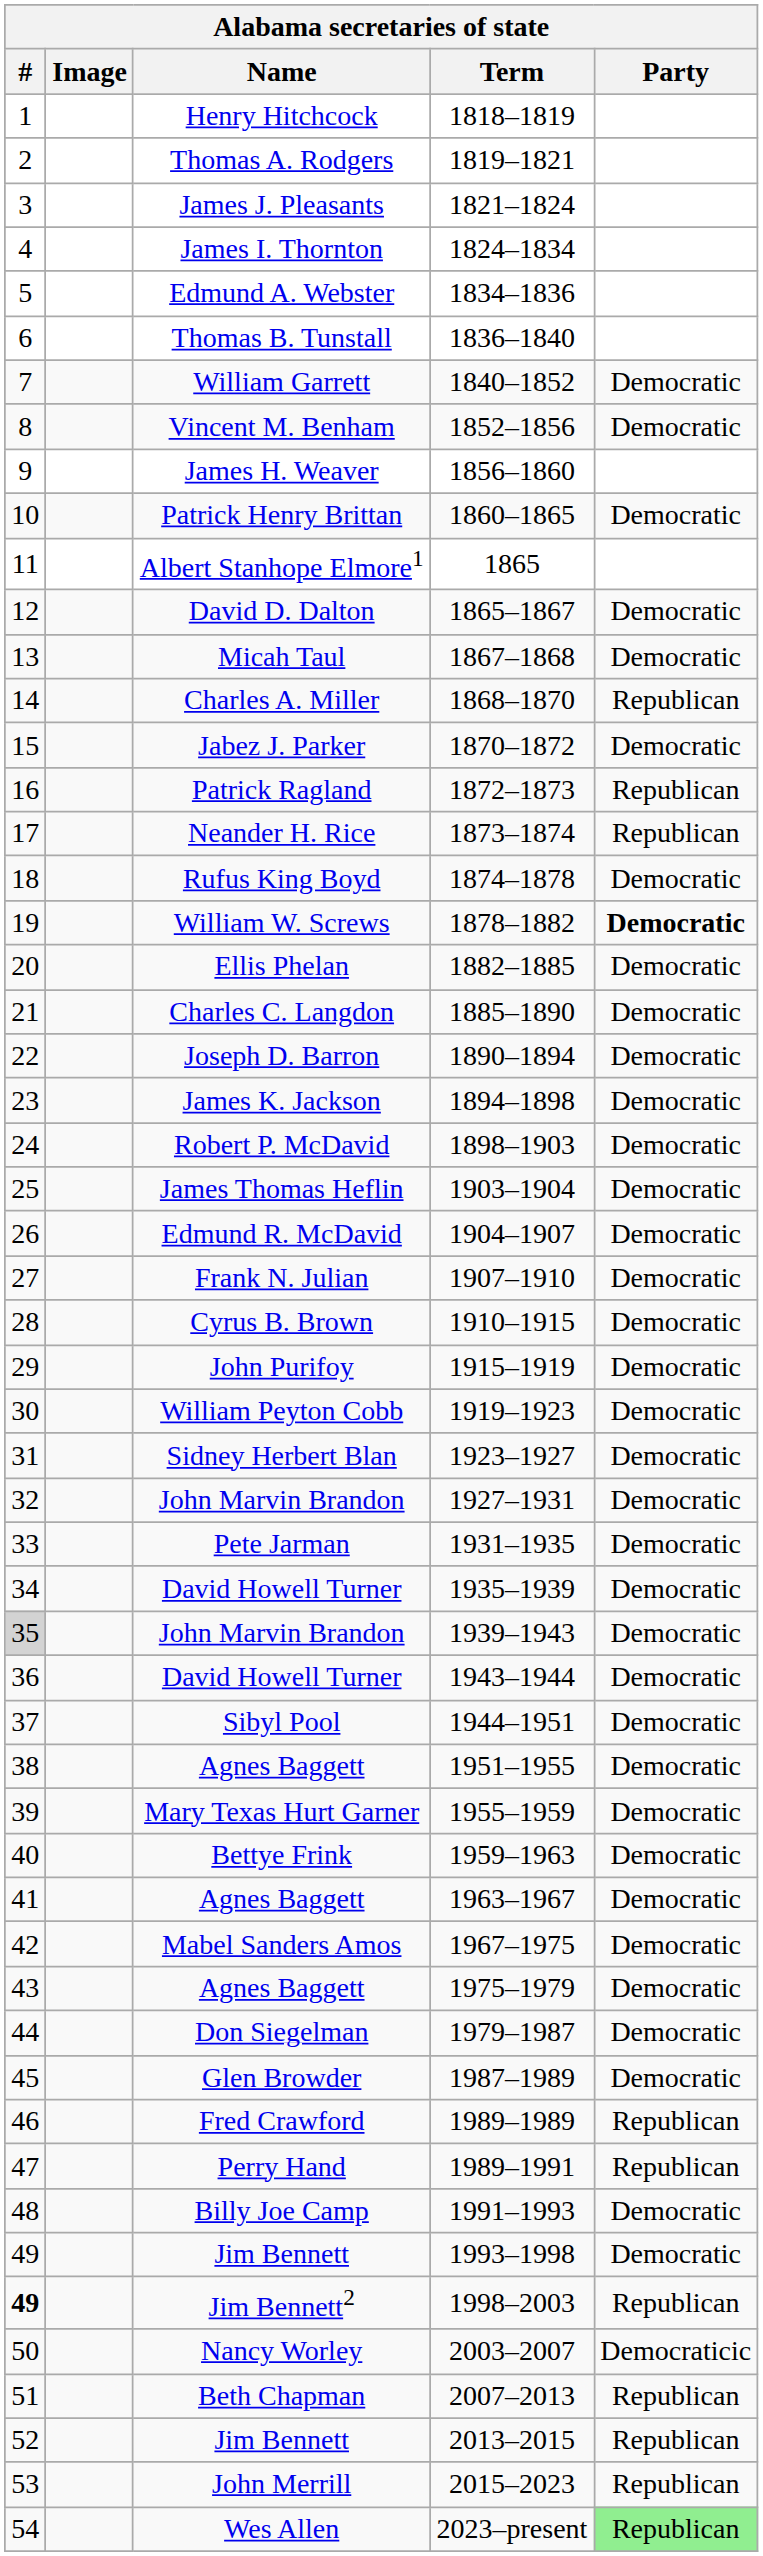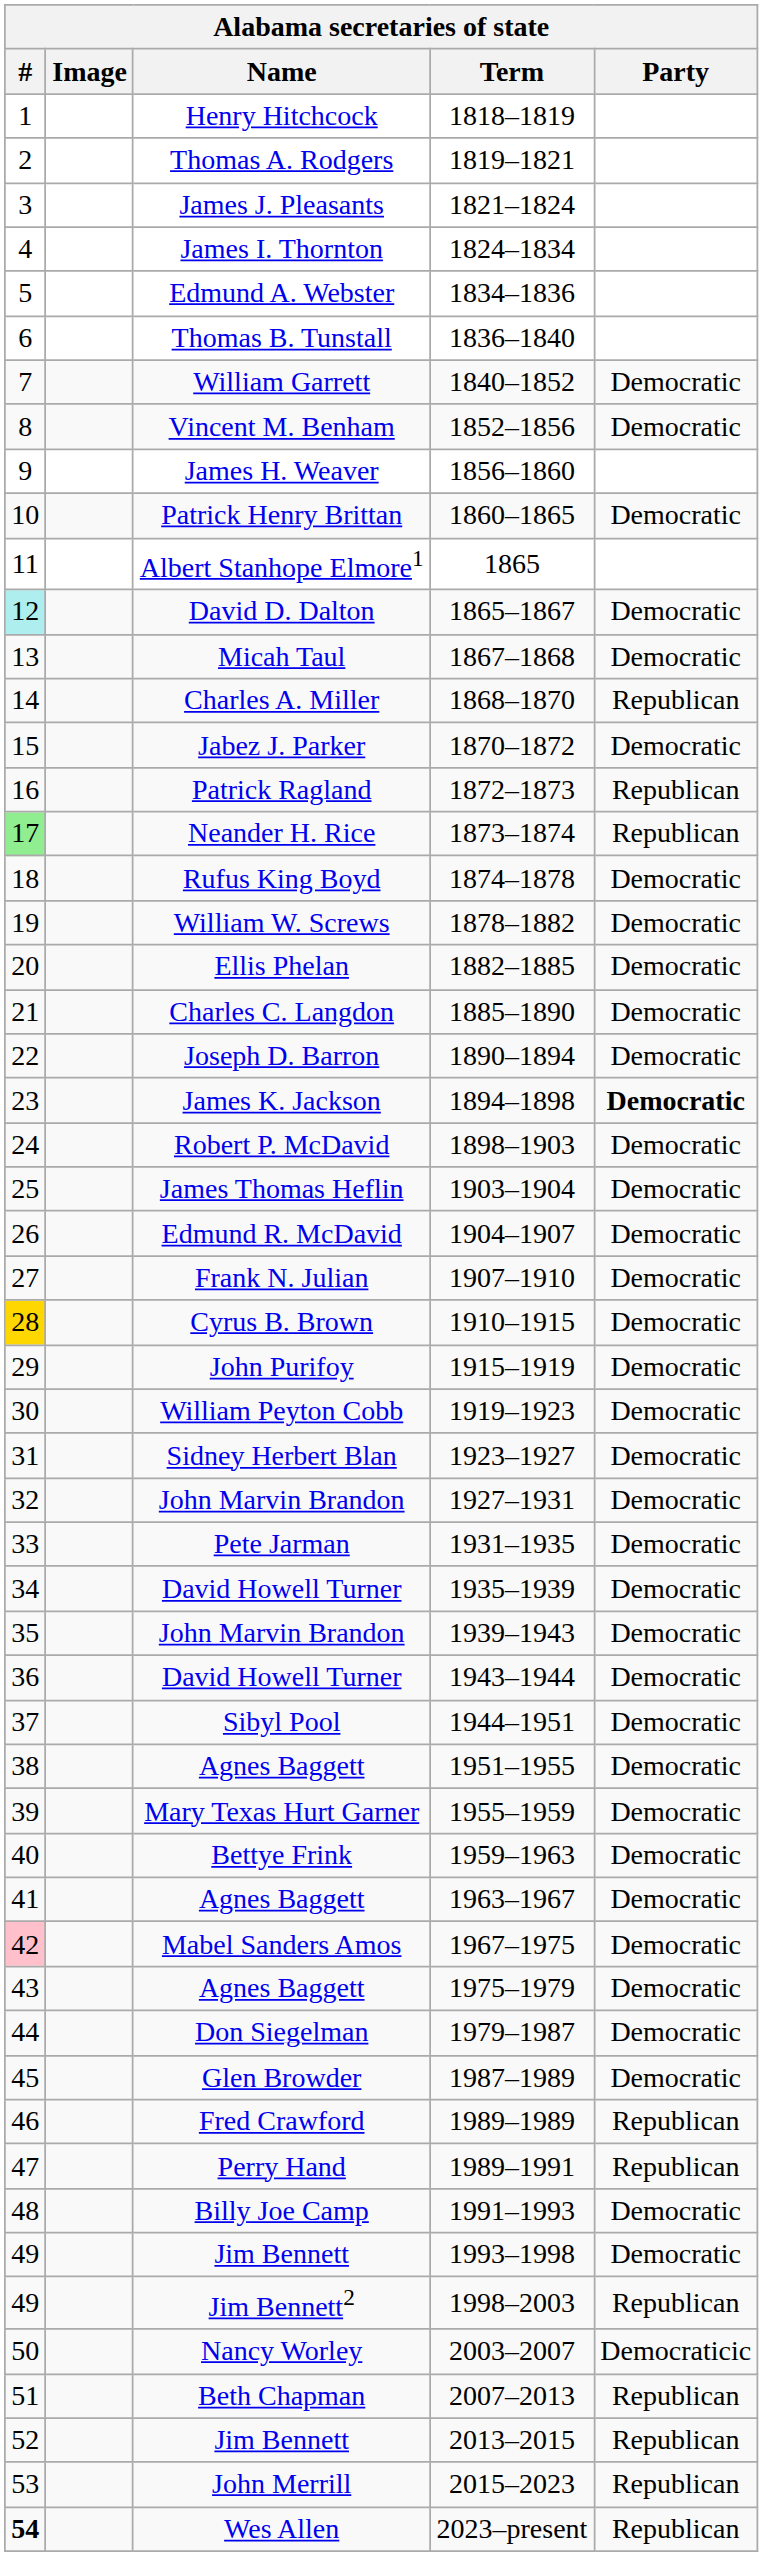(25, 611) no background -> (25, 611) paleturquoise background
(25, 833) no background -> (25, 833) lightgreen background
(676, 922) bold -> (676, 922) normal
(676, 1100) normal -> (676, 1100) bold
(25, 1322) no background -> (25, 1322) gold background
(25, 1632) lightgrey background -> (25, 1632) no background
(25, 1943) no background -> (25, 1943) pink background
(25, 2302) bold -> (25, 2302) normal
(25, 2528) normal -> (25, 2528) bold
(676, 2528) lightgreen background -> (676, 2528) no background
